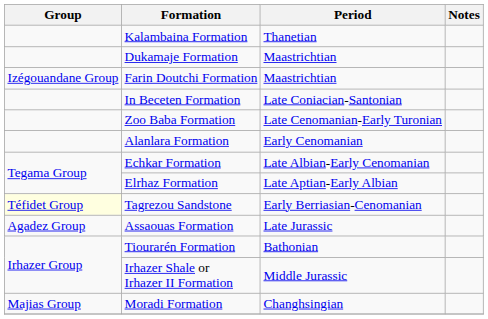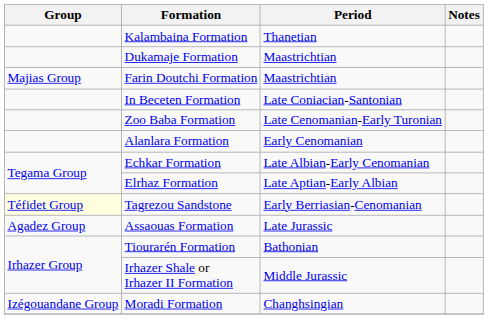(63, 78) Izégouandane Group -> (44, 78) Majias Group
(44, 303) Majias Group -> (63, 303) Izégouandane Group
